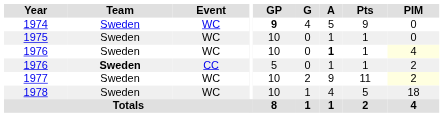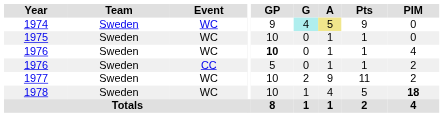(274, 24) bold -> (272, 24) normal
(307, 24) no background -> (306, 24) paleturquoise background
(331, 24) no background -> (330, 24) khaki background
(274, 51) normal -> (272, 51) bold
(331, 51) bold -> (330, 51) normal
(414, 51) lightyellow background -> (413, 51) no background
(120, 65) bold -> (119, 65) normal
(414, 78) lightyellow background -> (413, 78) no background
(414, 92) normal -> (413, 92) bold
